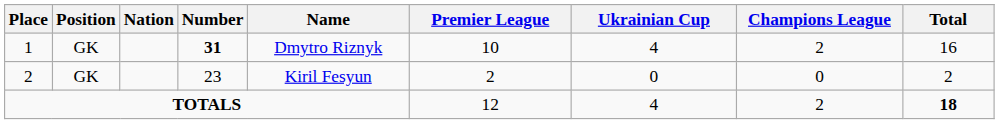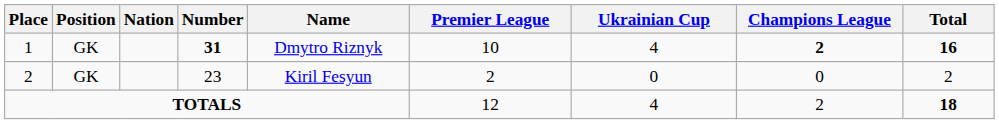(819, 47) normal -> (819, 47) bold
(948, 47) normal -> (948, 47) bold
